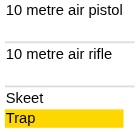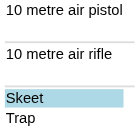(25, 98) no background -> (25, 98) lightblue background
(21, 118) gold background -> (21, 118) no background
